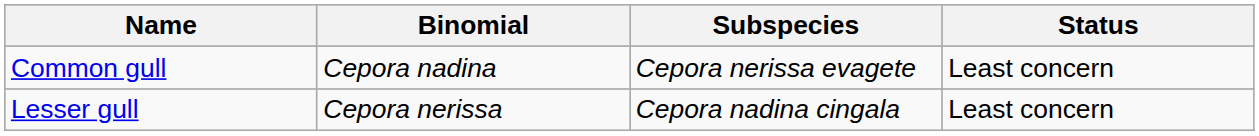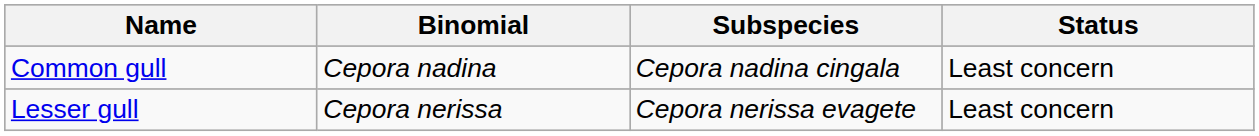(776, 67) Cepora nerissa evagete -> (768, 67) Cepora nadina cingala
(768, 109) Cepora nadina cingala -> (776, 109) Cepora nerissa evagete
